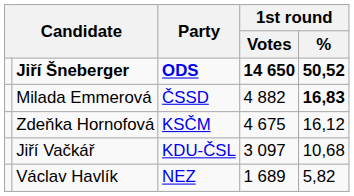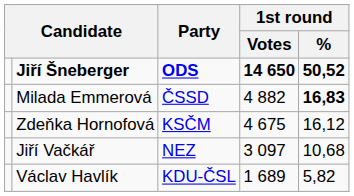(199, 151) KDU-ČSL -> (179, 151) NEZ
(179, 177) NEZ -> (199, 177) KDU-ČSL
